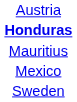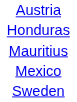(38, 30) bold -> (38, 30) normal
